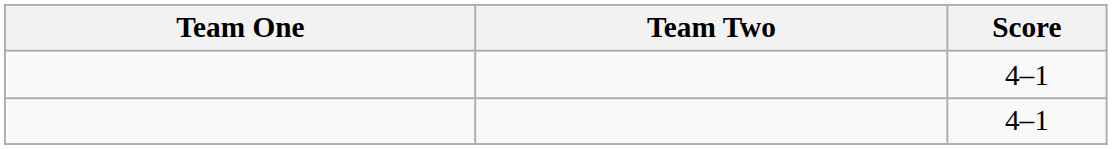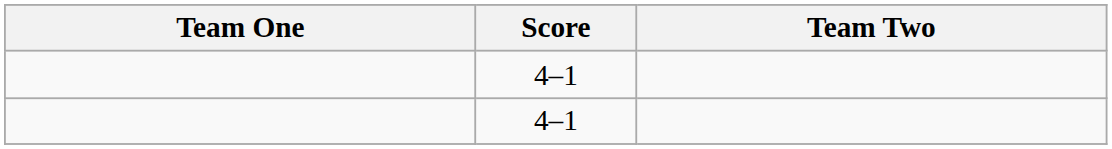columns swapped: (711, 27) <-> (1027, 27)
